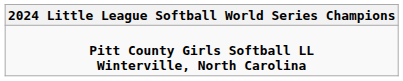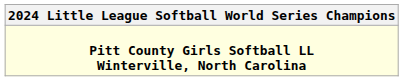(202, 51) no background -> (202, 51) lightyellow background
